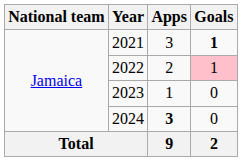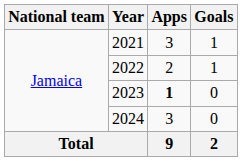(214, 42) bold -> (214, 42) normal
(214, 67) pink background -> (214, 67) no background
(169, 93) normal -> (169, 93) bold
(169, 118) bold -> (169, 118) normal
